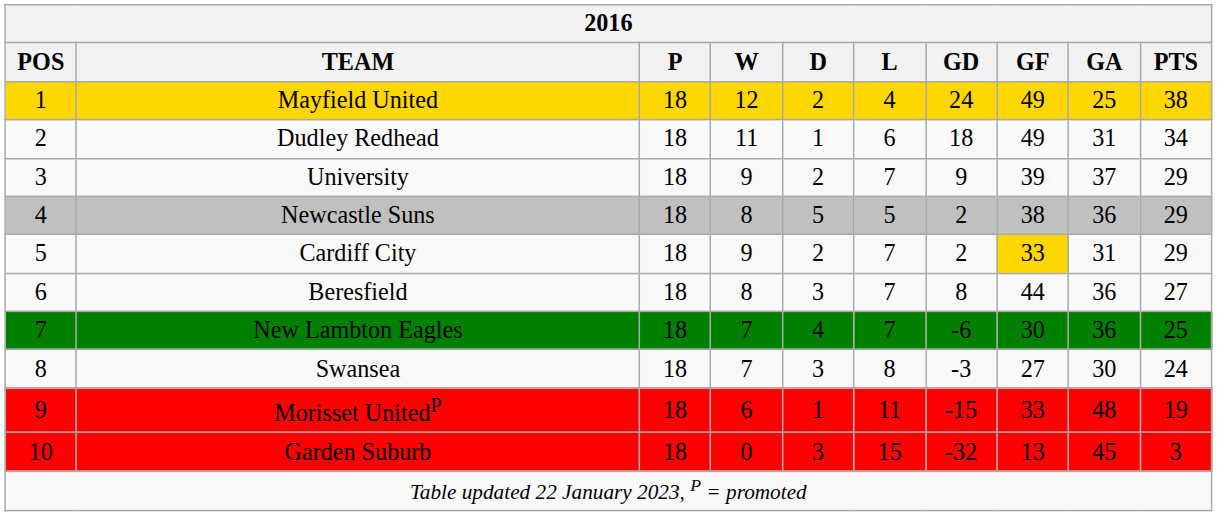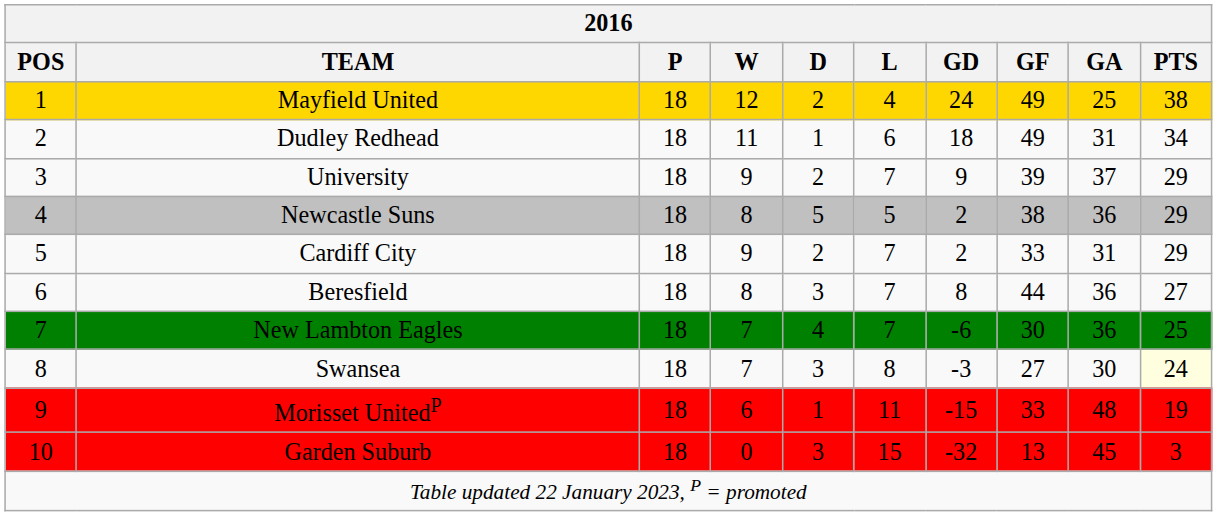(1033, 253) gold background -> (1033, 253) no background
(1176, 368) no background -> (1176, 368) lightyellow background
